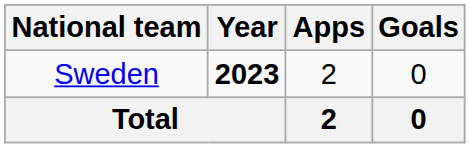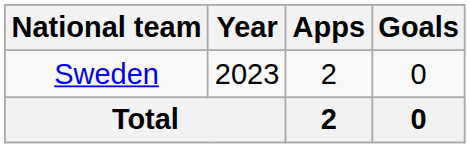(247, 73) bold -> (247, 73) normal
